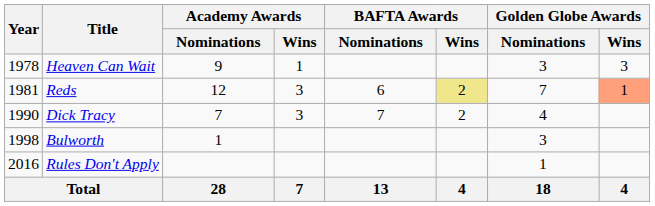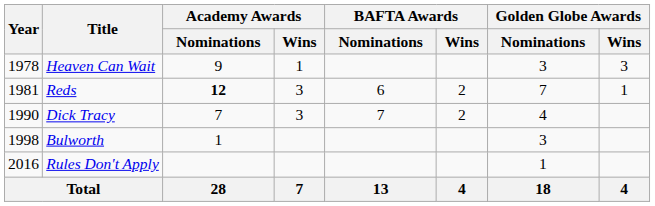(218, 90) normal -> (218, 90) bold
(462, 90) khaki background -> (462, 90) no background
(624, 90) lightsalmon background -> (624, 90) no background
